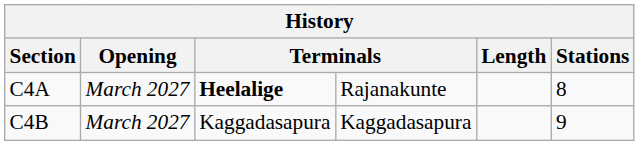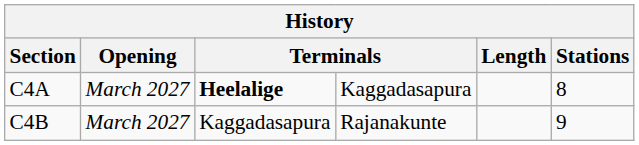(393, 88) Rajanakunte -> (406, 88) Kaggadasapura
(406, 122) Kaggadasapura -> (393, 122) Rajanakunte
